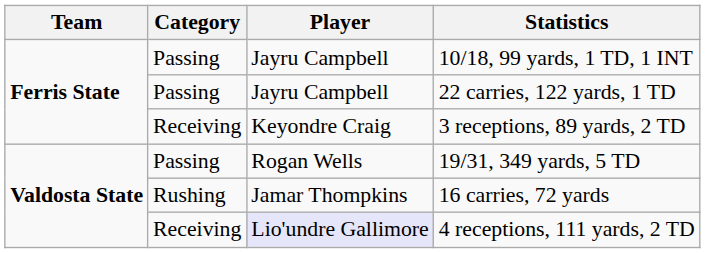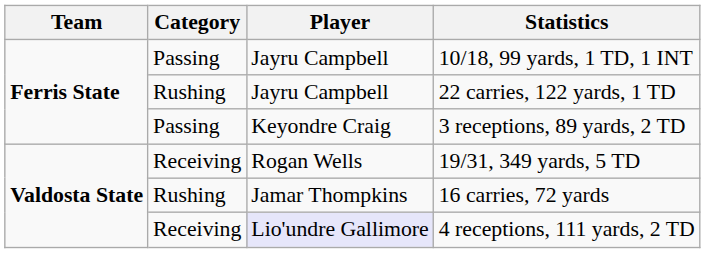(186, 91) Passing -> (189, 91) Rushing
(197, 126) Receiving -> (186, 126) Passing
(186, 160) Passing -> (197, 160) Receiving
